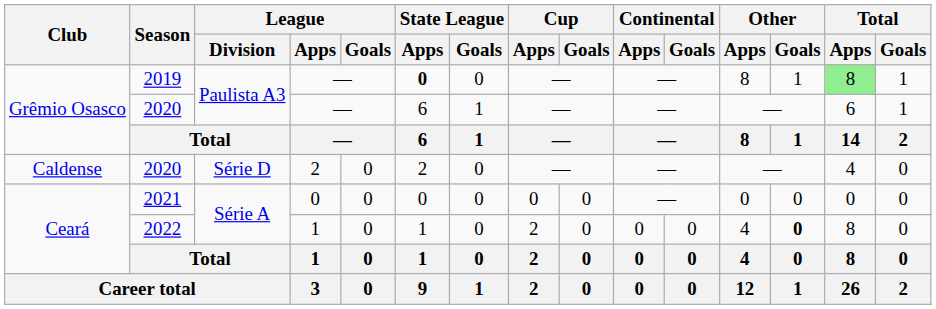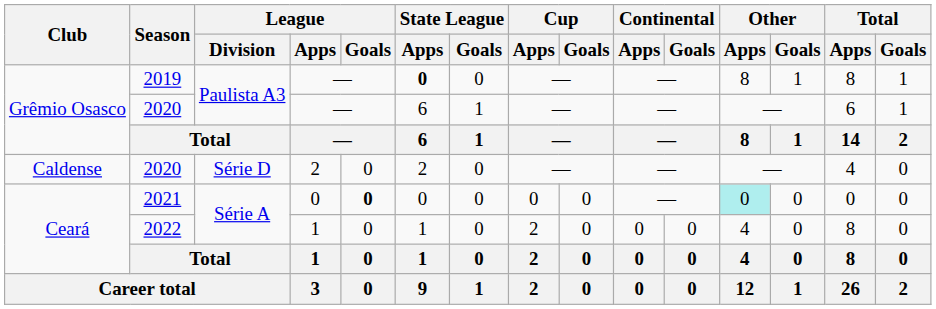(850, 79) lightgreen background -> (850, 79) no background
(368, 199) normal -> (368, 199) bold
(745, 199) no background -> (745, 199) paleturquoise background
(798, 229) bold -> (798, 229) normal
